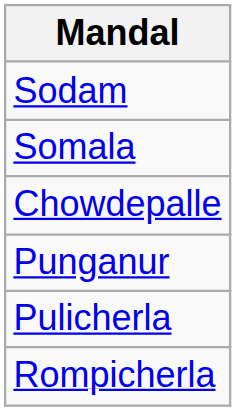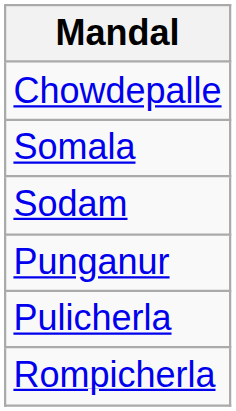(70, 90) Sodam -> (118, 90) Chowdepalle
(118, 204) Chowdepalle -> (70, 204) Sodam
